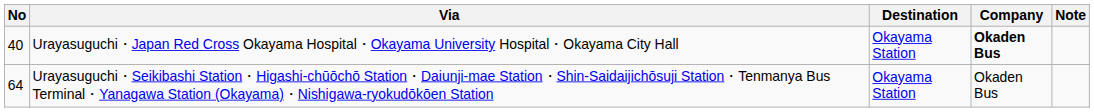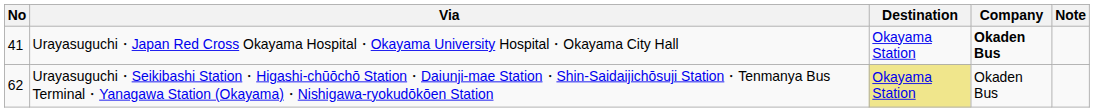(15, 45) 40 -> (15, 45) 41
(15, 85) 64 -> (15, 85) 62
(902, 85) no background -> (902, 85) khaki background
